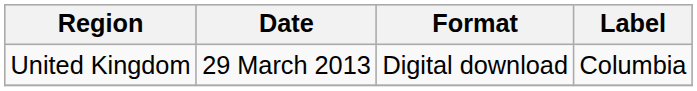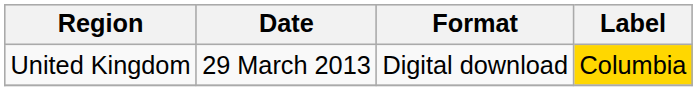(633, 64) no background -> (633, 64) gold background
